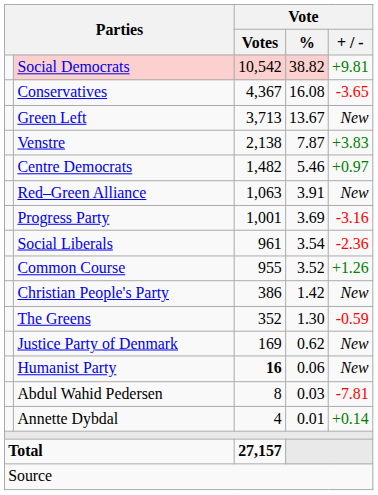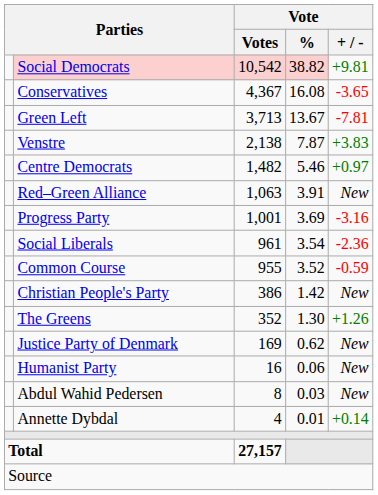(355, 117) New -> (352, 117) -7.81
(350, 268) +1.26 -> (352, 268) -0.59
(352, 318) -0.59 -> (350, 318) +1.26
(274, 368) bold -> (274, 368) normal
(352, 393) -7.81 -> (355, 393) New
